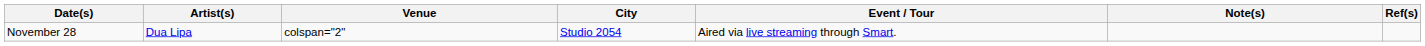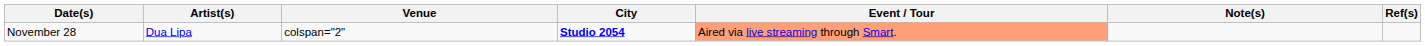(591, 31) normal -> (592, 31) bold
(797, 31) no background -> (797, 31) lightsalmon background
